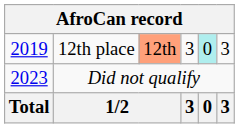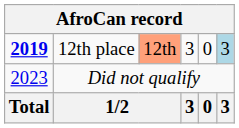(29, 48) normal -> (29, 48) bold
(207, 48) paleturquoise background -> (207, 48) no background
(225, 48) no background -> (225, 48) lightblue background
